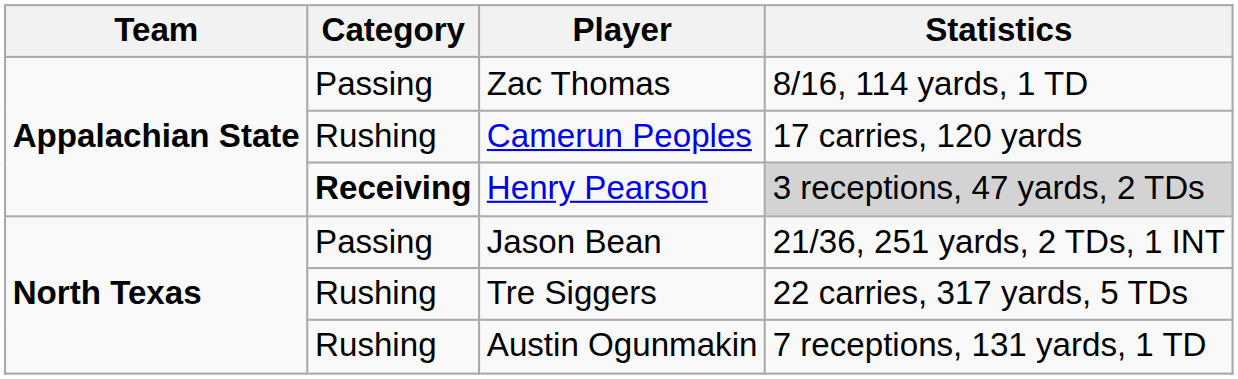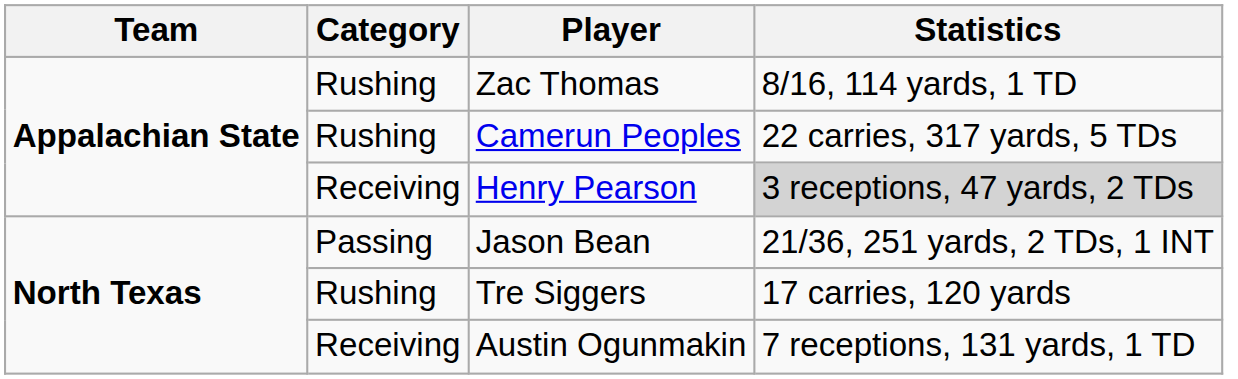(374, 83) Passing -> (376, 83) Rushing
(927, 135) 17 carries, 120 yards -> (969, 135) 22 carries, 317 yards, 5 TDs
(393, 188) bold -> (388, 188) normal
(980, 293) 22 carries, 317 yards, 5 TDs -> (916, 293) 17 carries, 120 yards
(376, 346) Rushing -> (388, 346) Receiving
